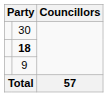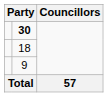(24, 30) normal -> (24, 30) bold
(24, 48) bold -> (24, 48) normal
